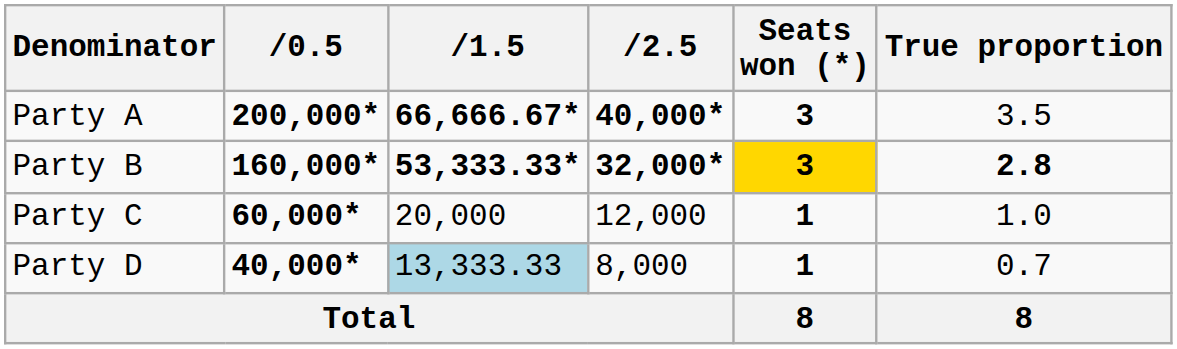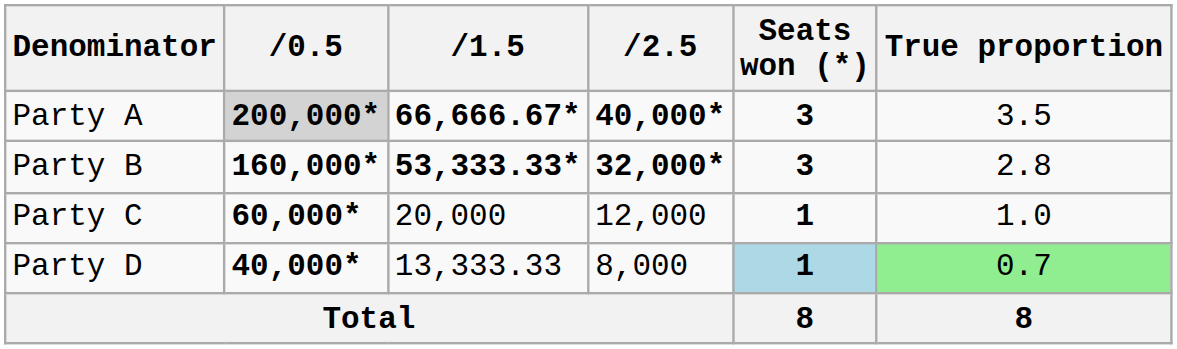(306, 117) no background -> (306, 117) lightgrey background
(805, 167) gold background -> (805, 167) no background
(1024, 167) bold -> (1024, 167) normal
(478, 268) lightblue background -> (478, 268) no background
(805, 268) no background -> (805, 268) lightblue background
(1024, 268) no background -> (1024, 268) lightgreen background
